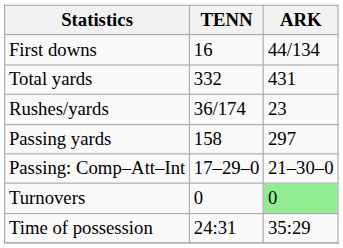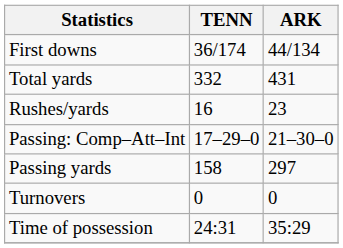(203, 49) 16 -> (220, 49) 36/174
(220, 109) 36/174 -> (203, 109) 16
rows swapped: (60, 138) <-> (97, 168)
(273, 198) lightgreen background -> (273, 198) no background
